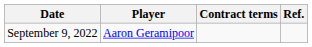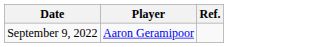- column: (239, 14)
